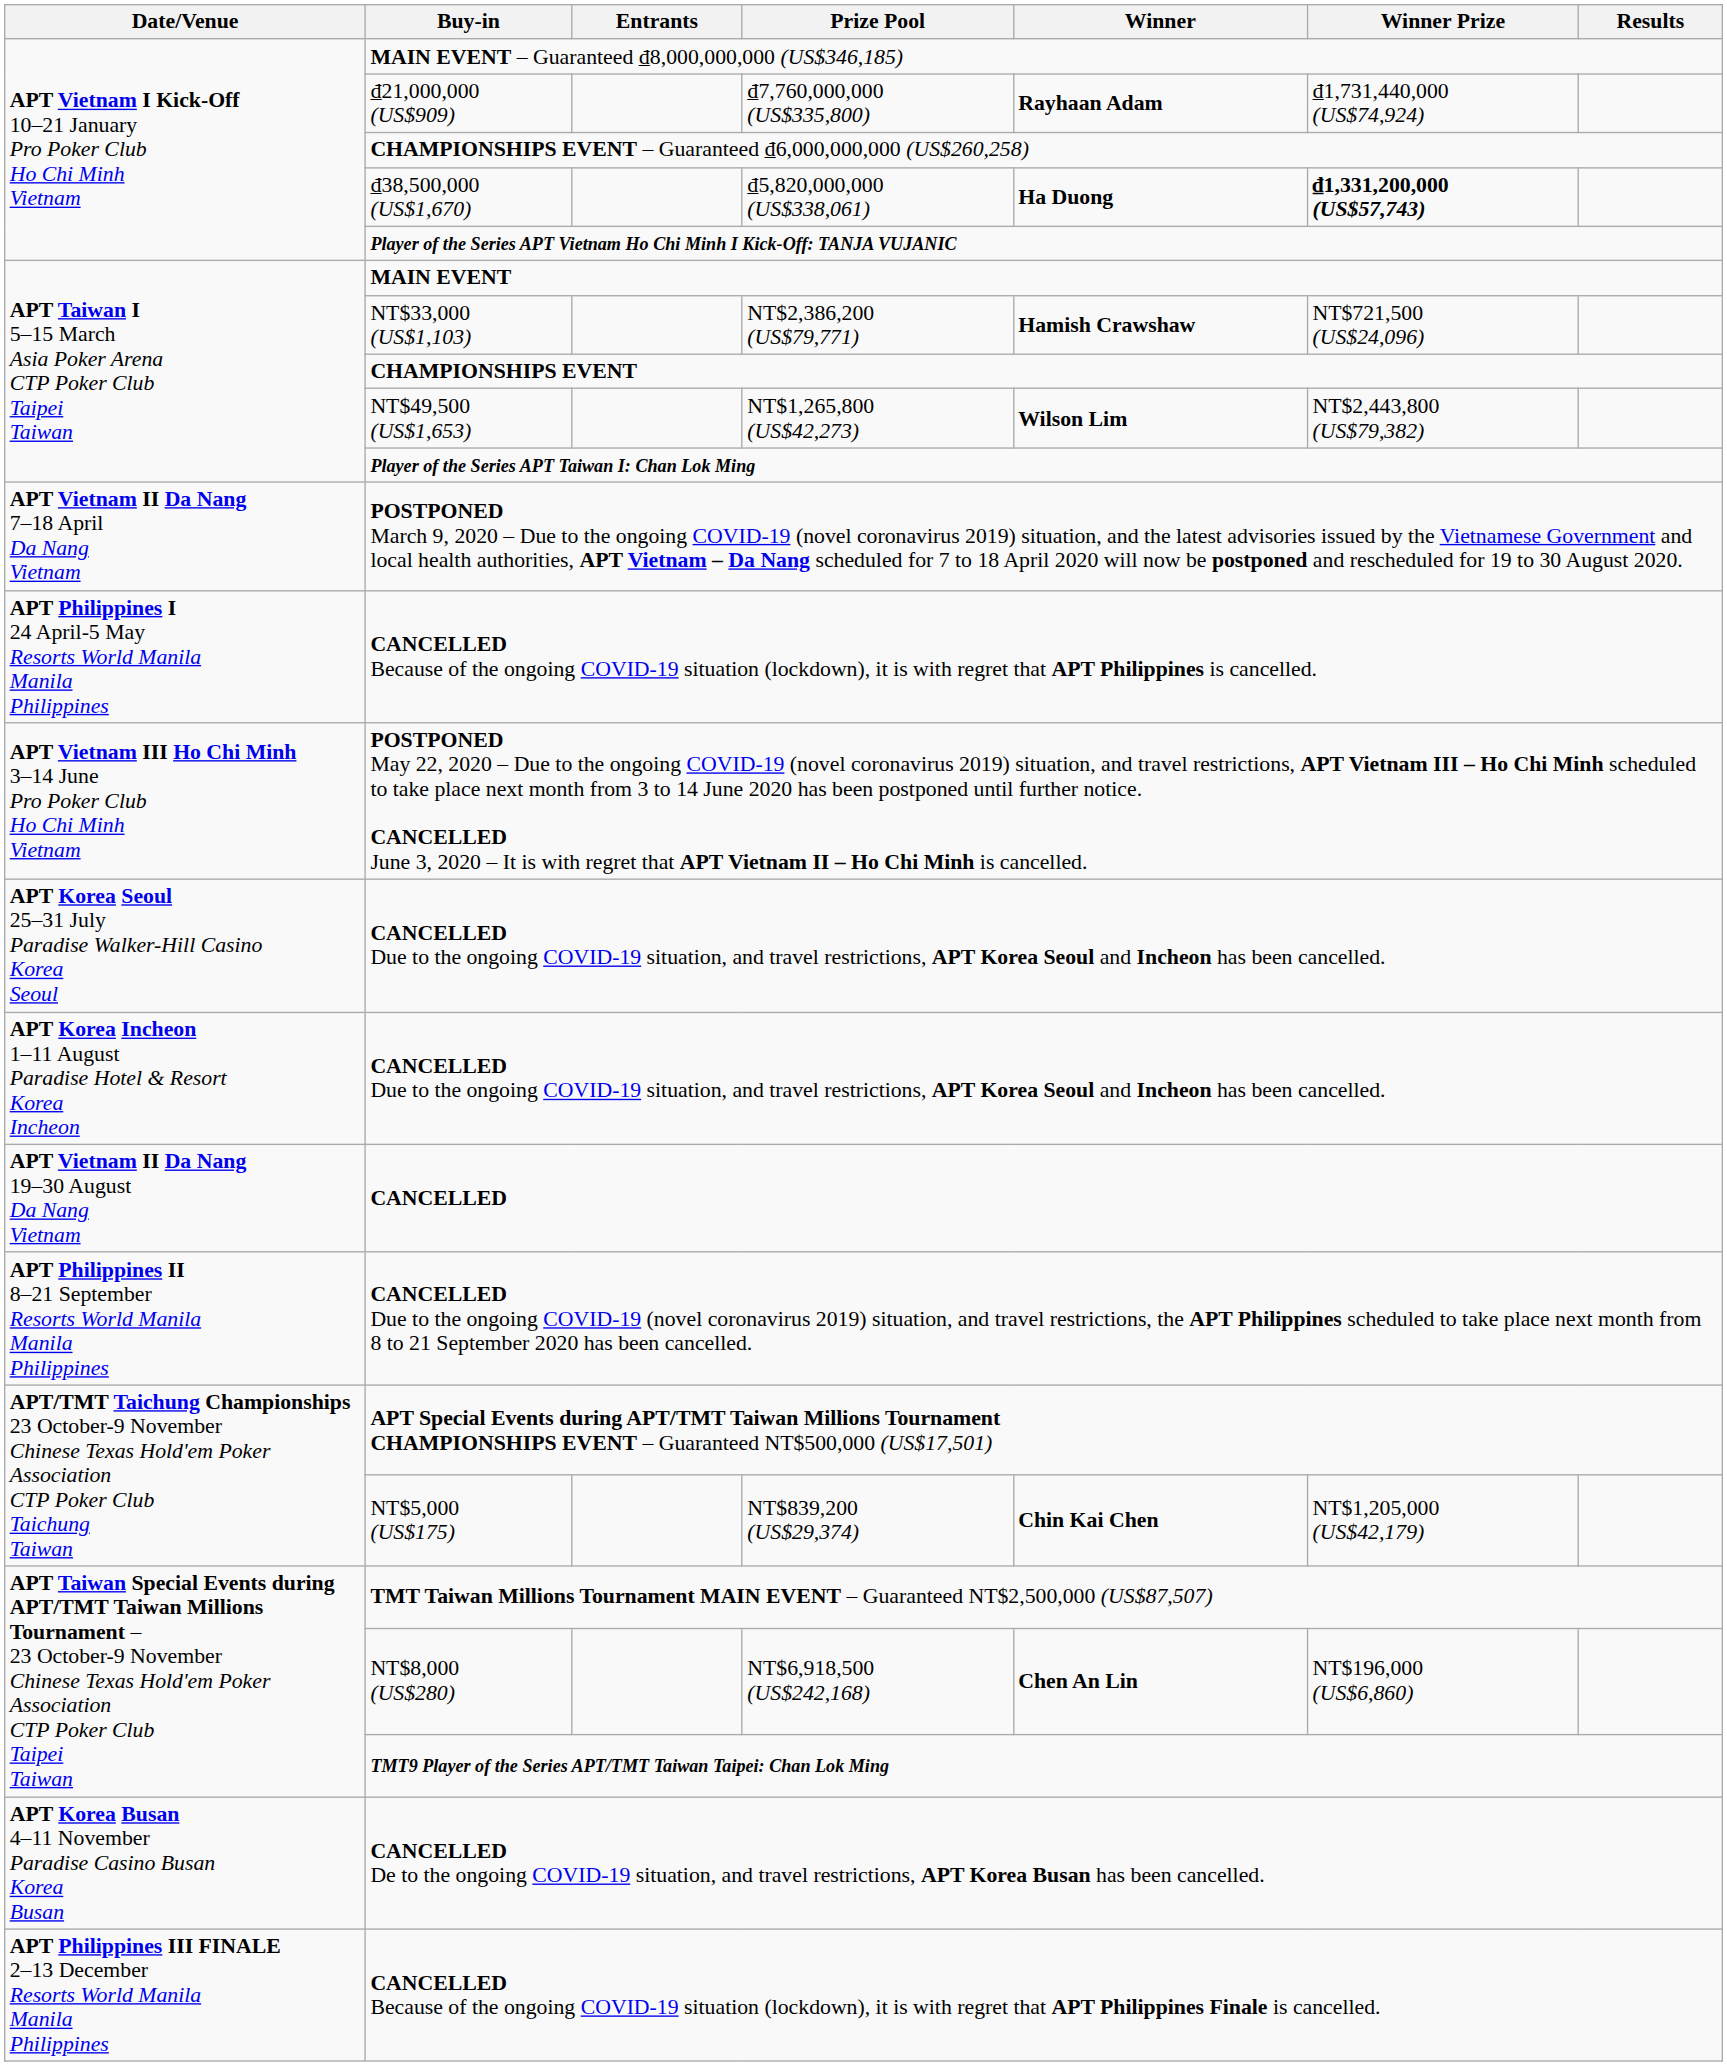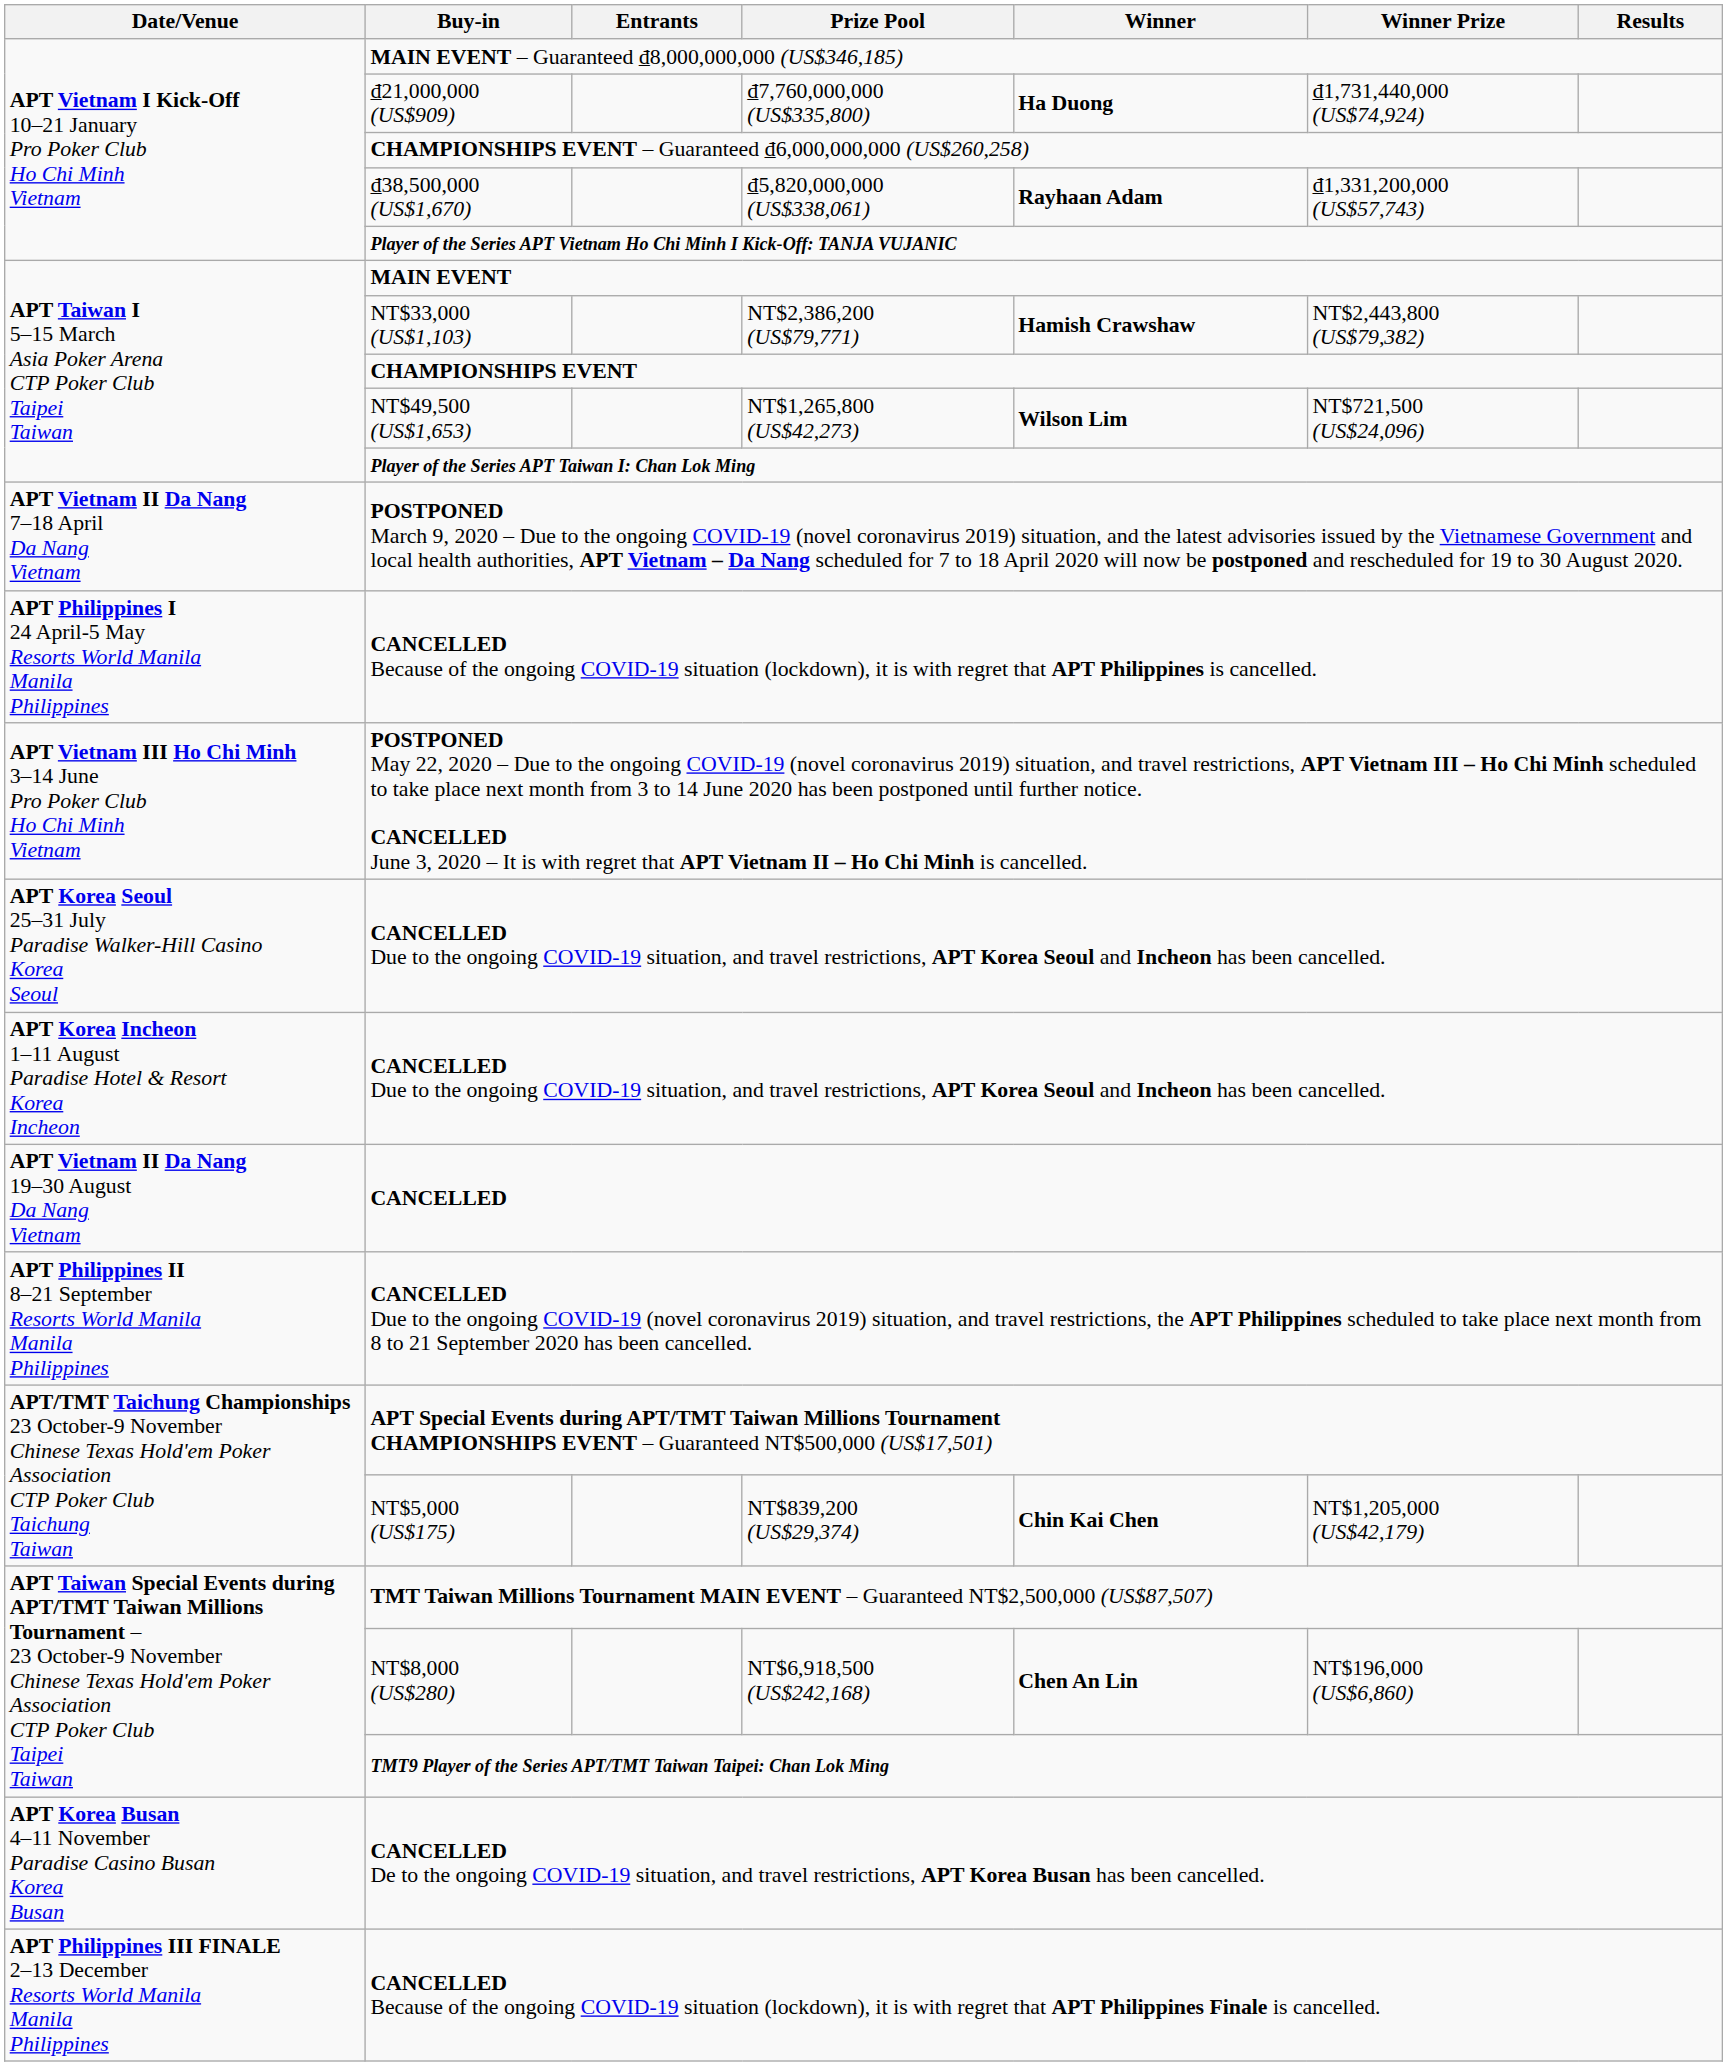(1090, 103) Rayhaan Adam -> (1066, 103) Ha Duong
(1066, 196) Ha Duong -> (1090, 196) Rayhaan Adam
(1381, 196) bold -> (1381, 196) normal
(1368, 324) NT$721,500 (US$24,096) -> (1376, 324) NT$2,443,800 (US$79,382)
(1376, 418) NT$2,443,800 (US$79,382) -> (1368, 418) NT$721,500 (US$24,096)
